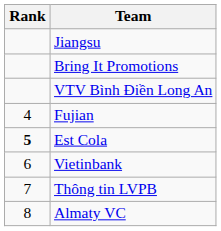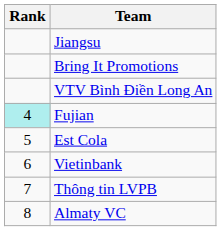(27, 115) no background -> (27, 115) paleturquoise background
(27, 139) bold -> (27, 139) normal
